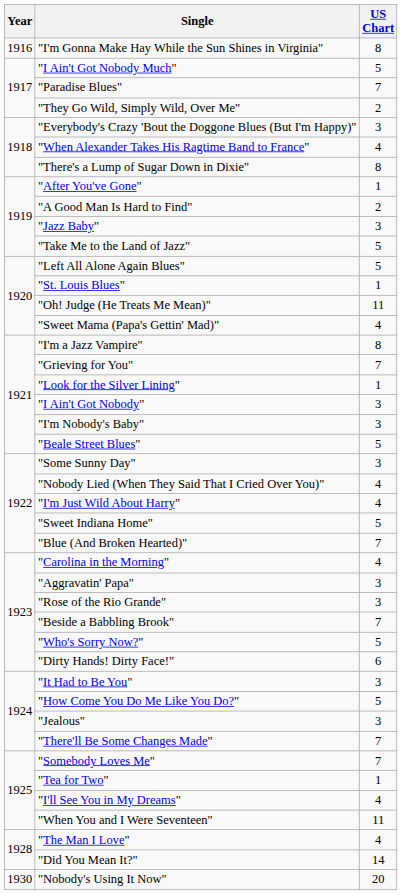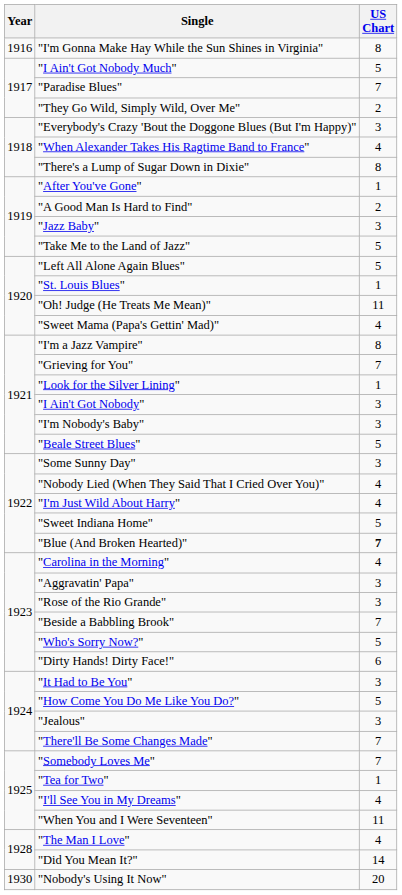(378, 543) normal -> (378, 543) bold
